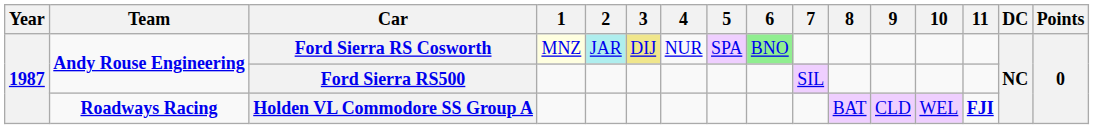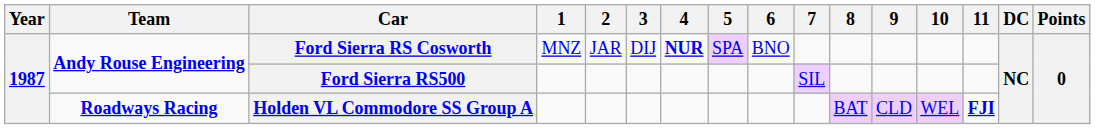(561, 48) lightyellow background -> (561, 48) no background
(606, 48) paleturquoise background -> (606, 48) no background
(643, 48) khaki background -> (643, 48) no background
(684, 48) normal -> (684, 48) bold
(770, 48) lightgreen background -> (771, 48) no background
